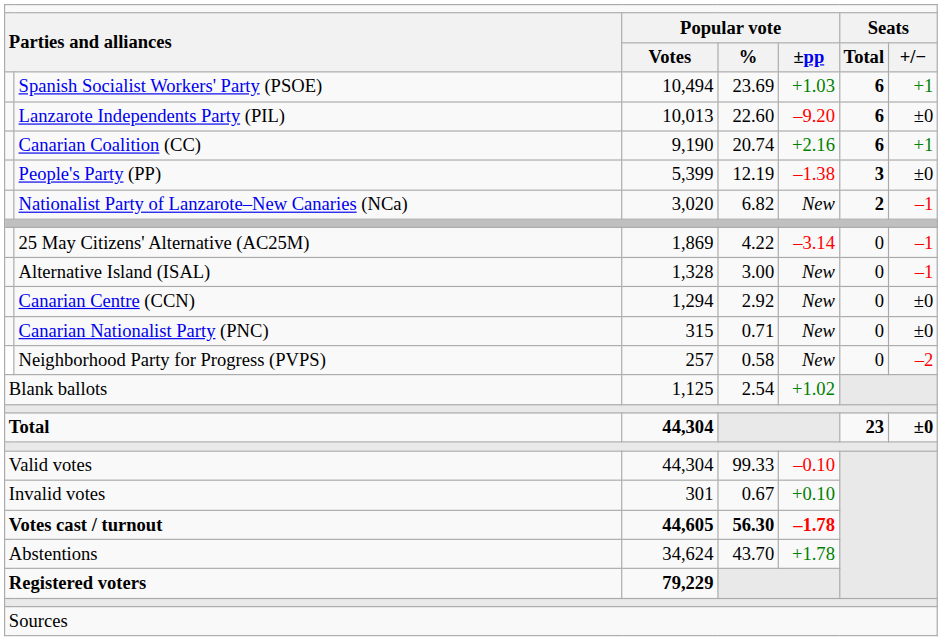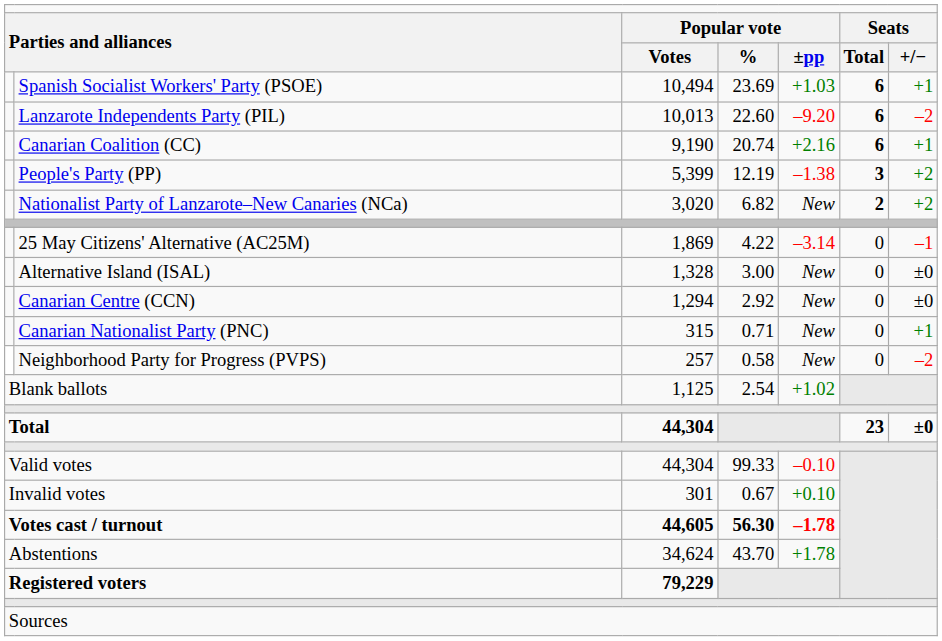(923, 116) ±0 -> (924, 116) –2
(923, 174) ±0 -> (923, 174) +2
(924, 204) –1 -> (923, 204) +2
(924, 271) –1 -> (923, 271) ±0
(923, 330) ±0 -> (923, 330) +1
